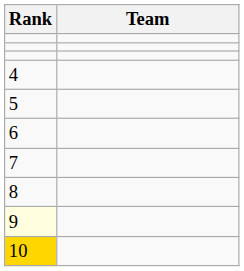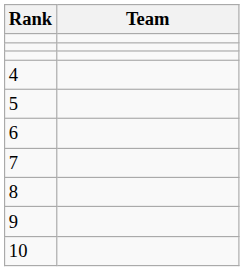(13, 221) lightyellow background -> (13, 221) no background
(18, 250) gold background -> (18, 250) no background
